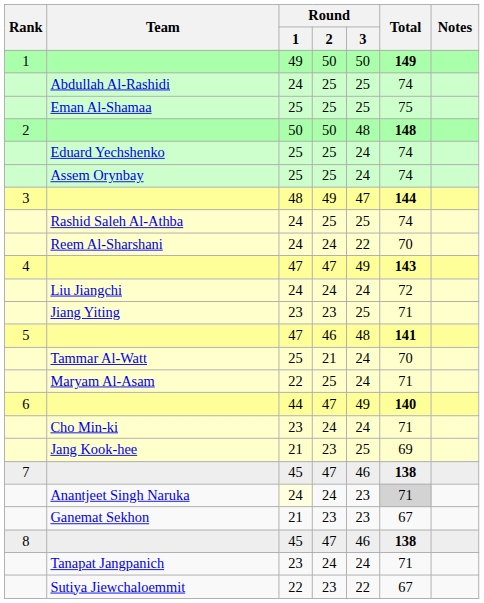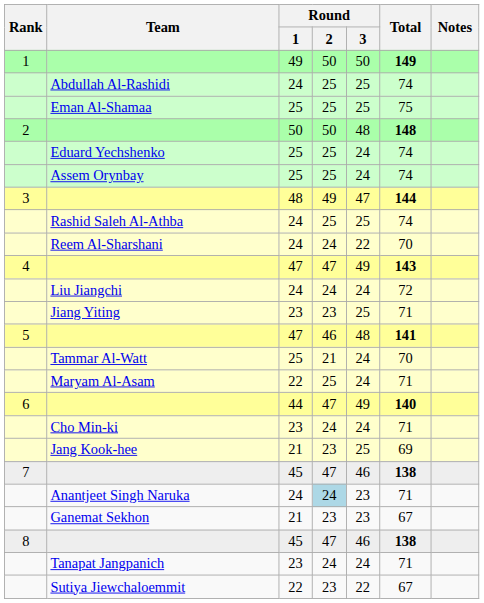(296, 495) lightyellow background -> (296, 495) no background
(329, 495) no background -> (329, 495) lightblue background
(405, 495) lightgrey background -> (405, 495) no background
